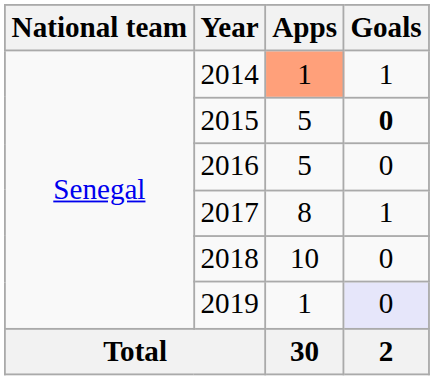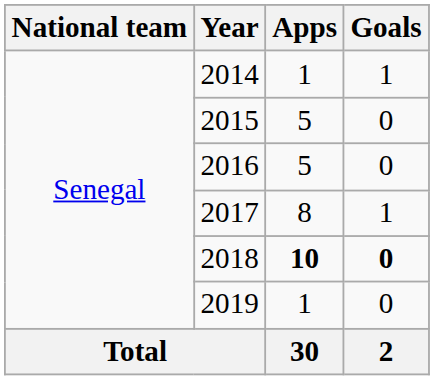(305, 73) lightsalmon background -> (305, 73) no background
(386, 119) bold -> (386, 119) normal
(305, 258) normal -> (305, 258) bold
(386, 258) normal -> (386, 258) bold
(386, 304) lavender background -> (386, 304) no background
